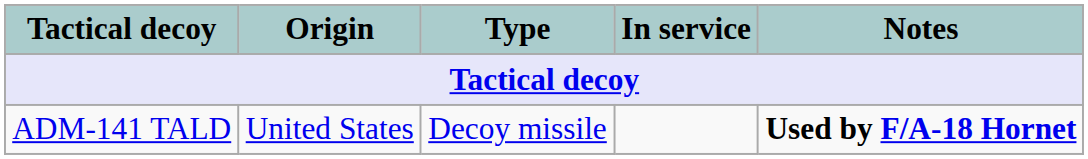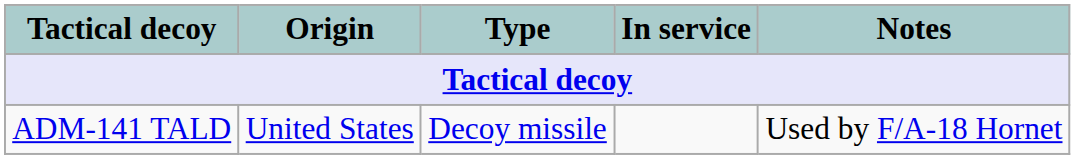(921, 128) bold -> (914, 128) normal
